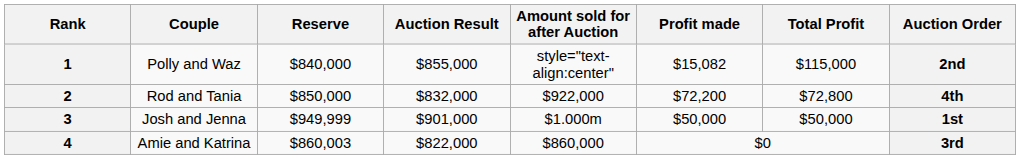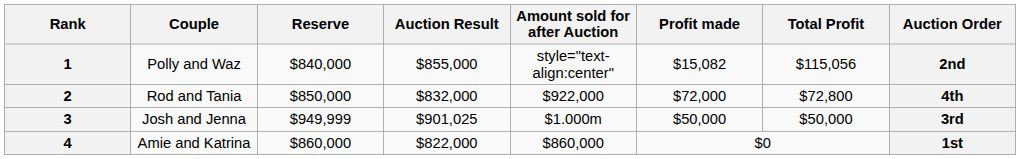(826, 64) $115,000 -> (826, 64) $115,056
(700, 95) $72,200 -> (700, 95) $72,000
(447, 119) $901,000 -> (447, 119) $901,025
(952, 119) 1st -> (952, 119) 3rd
(320, 142) $860,003 -> (320, 142) $860,000
(952, 142) 3rd -> (952, 142) 1st
